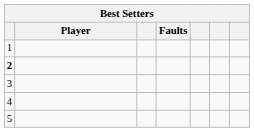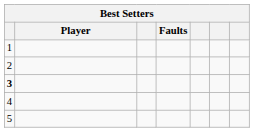(10, 66) bold -> (10, 66) normal
(10, 83) normal -> (10, 83) bold
